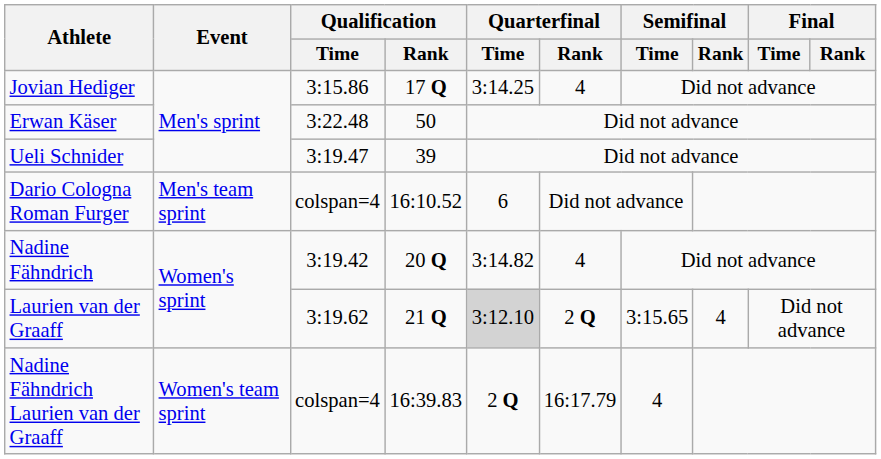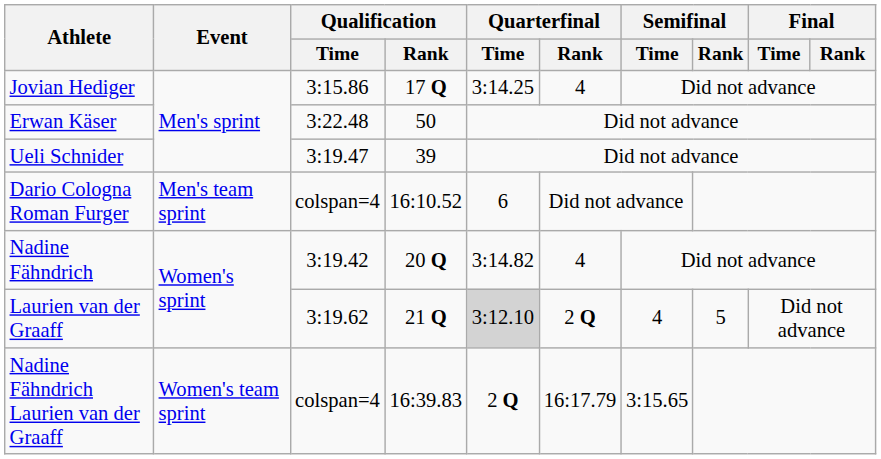(657, 318) 3:15.65 -> (657, 318) 4
(721, 318) 4 -> (721, 318) 5
(657, 401) 4 -> (657, 401) 3:15.65
